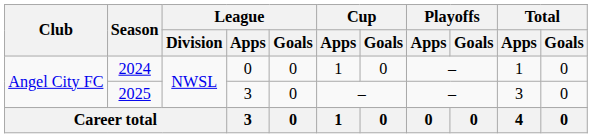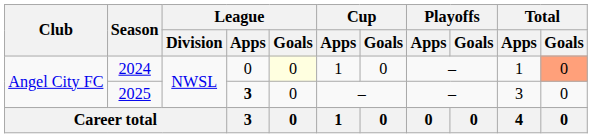(293, 68) no background -> (293, 68) lightyellow background
(564, 68) no background -> (564, 68) lightsalmon background
(248, 94) normal -> (248, 94) bold
